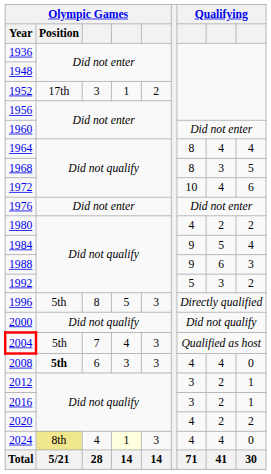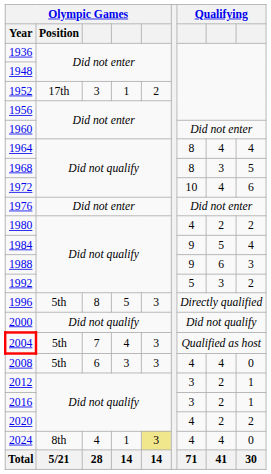(59, 363) bold -> (59, 363) normal
(59, 440) khaki background -> (59, 440) no background
(126, 440) lightyellow background -> (126, 440) no background
(156, 440) no background -> (156, 440) khaki background
